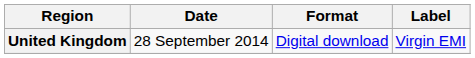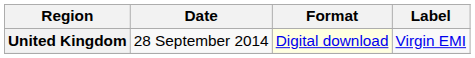(332, 41) no background -> (332, 41) lightyellow background
